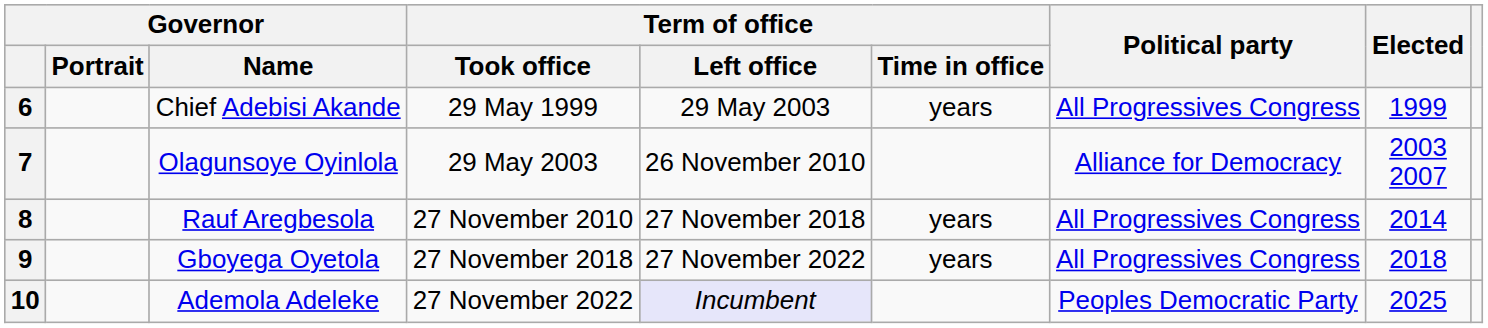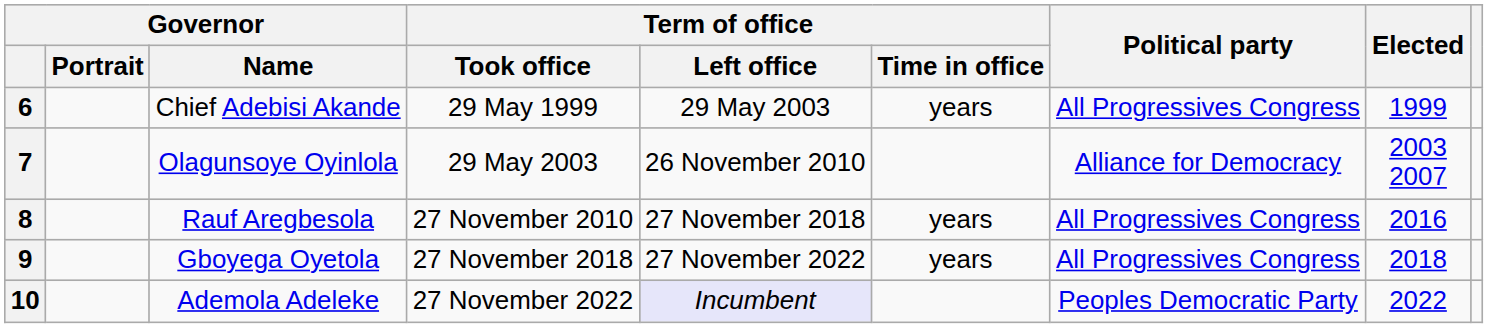(1418, 218) 2014 -> (1418, 218) 2016
(1418, 300) 2025 -> (1418, 300) 2022
